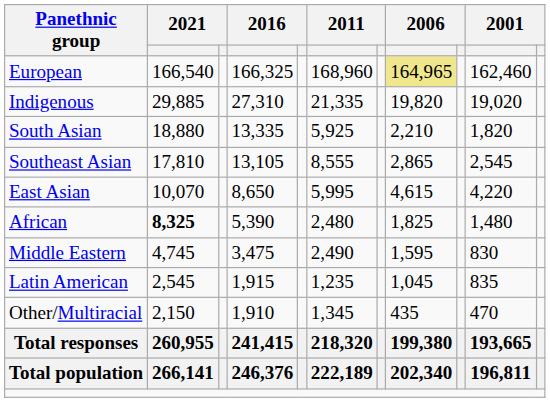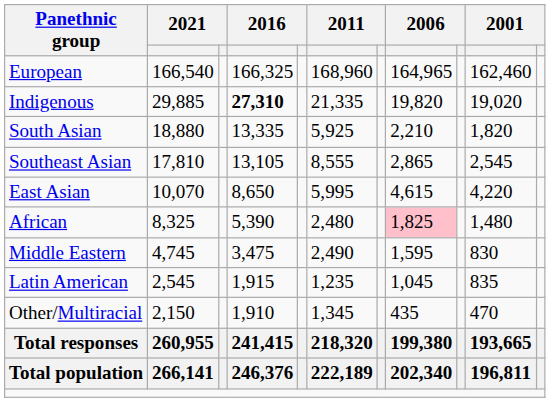(421, 71) khaki background -> (421, 71) no background
(258, 101) normal -> (258, 101) bold
(173, 222) bold -> (173, 222) normal
(412, 222) no background -> (412, 222) pink background
